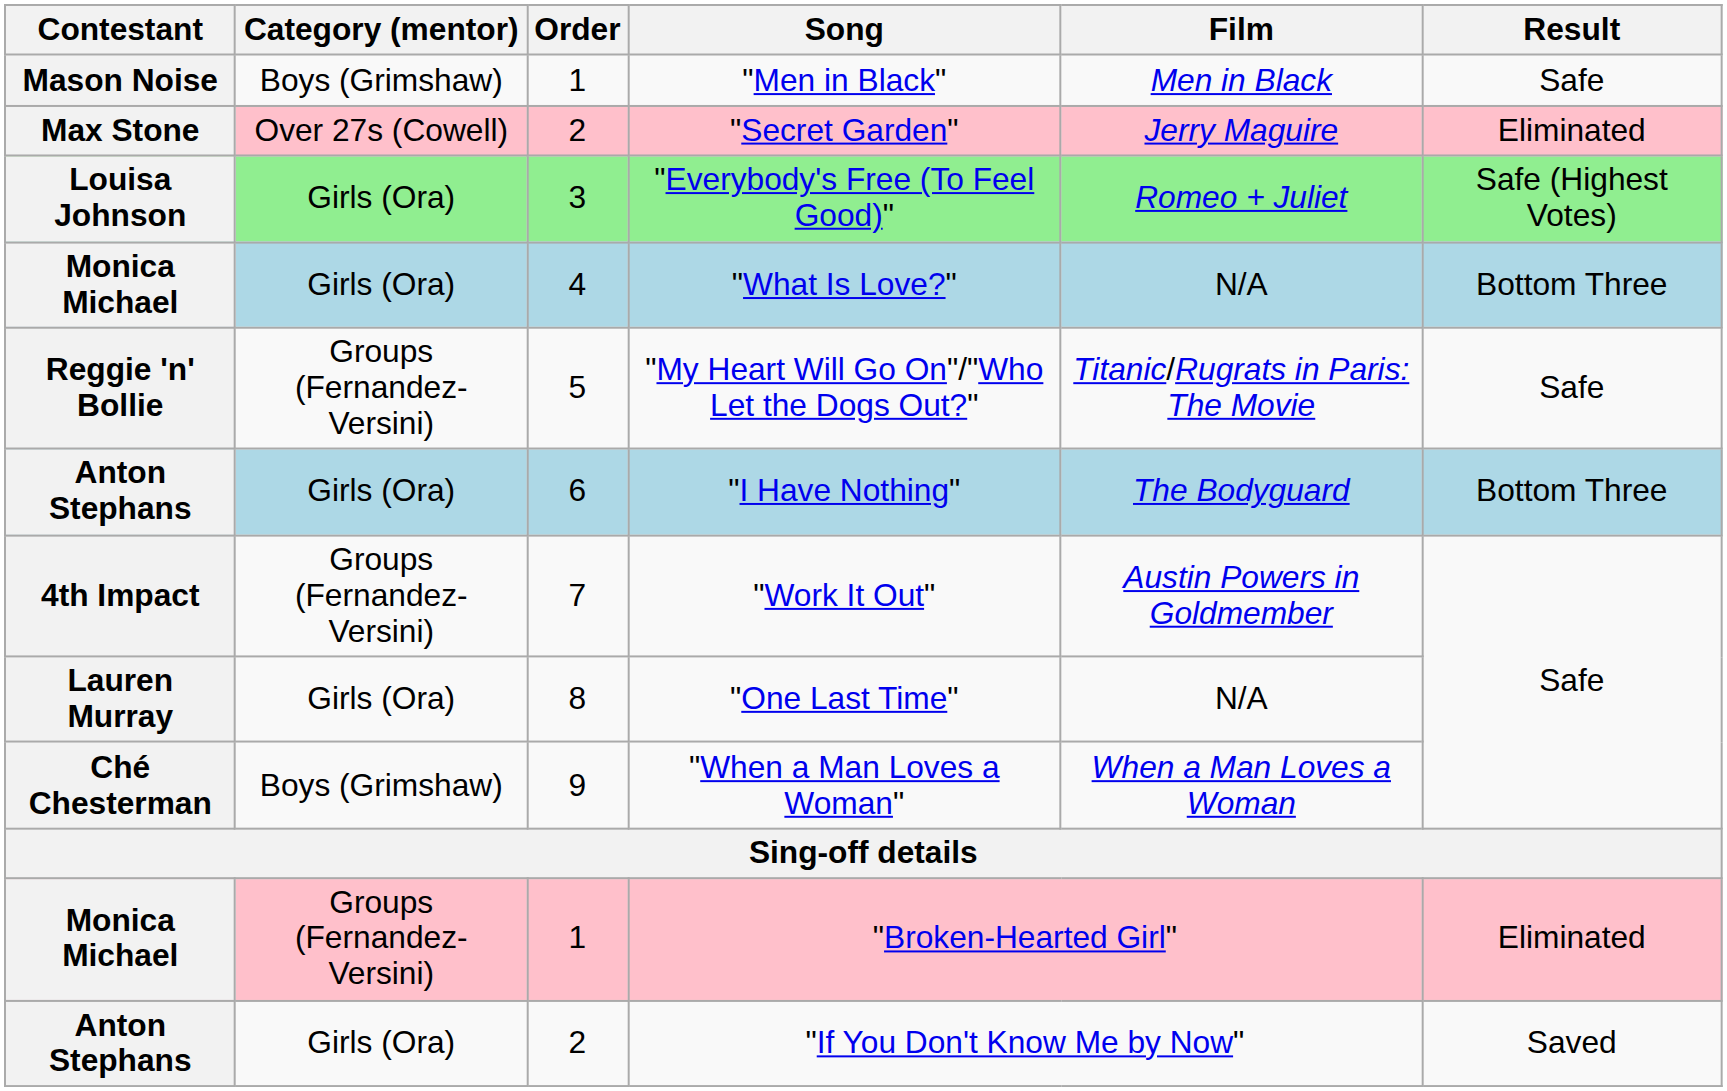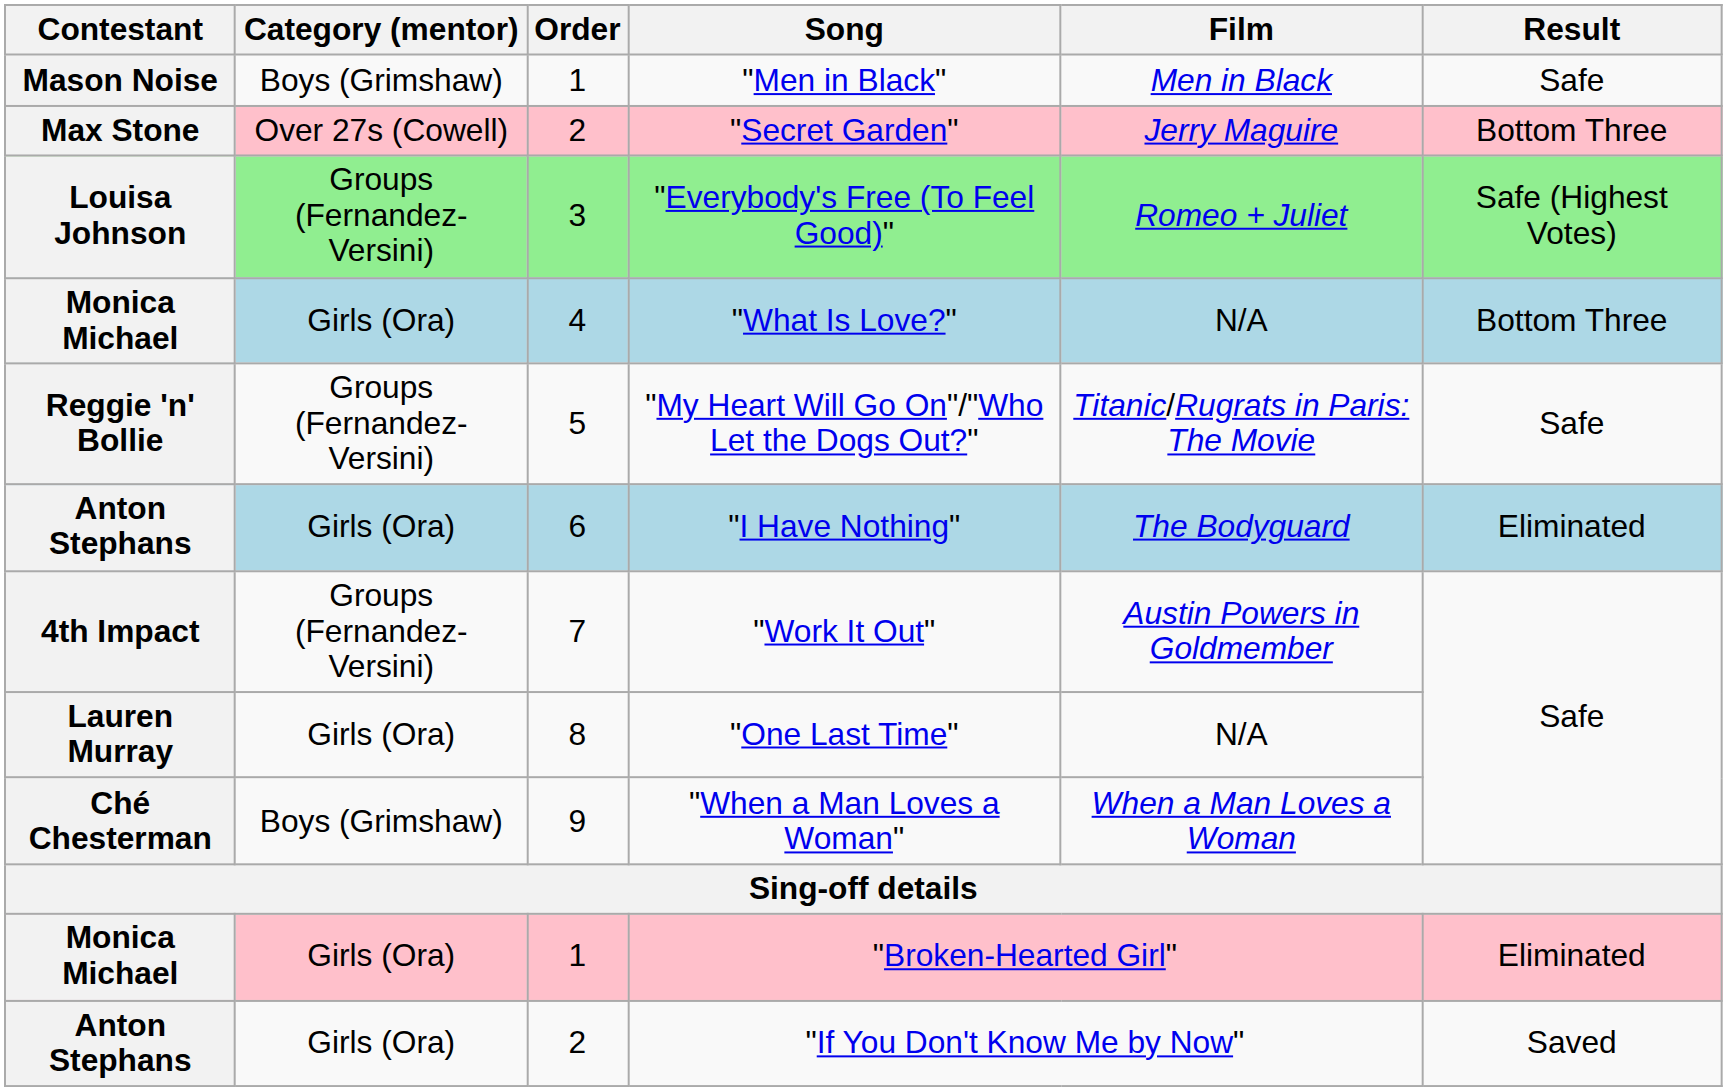(1572, 130) Eliminated -> (1572, 130) Bottom Three
(381, 198) Girls (Ora) -> (381, 215) Groups (Fernandez-Versini)
(1572, 491) Bottom Three -> (1572, 527) Eliminated
(381, 938) Groups (Fernandez-Versini) -> (381, 956) Girls (Ora)
